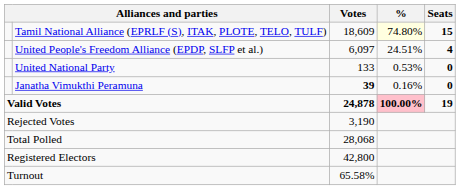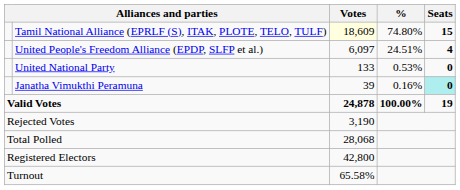(359, 31) no background -> (359, 31) lightyellow background
(405, 31) lightyellow background -> (405, 31) no background
(369, 85) bold -> (369, 85) normal
(450, 85) no background -> (450, 85) paleturquoise background
(401, 103) pink background -> (401, 103) no background
